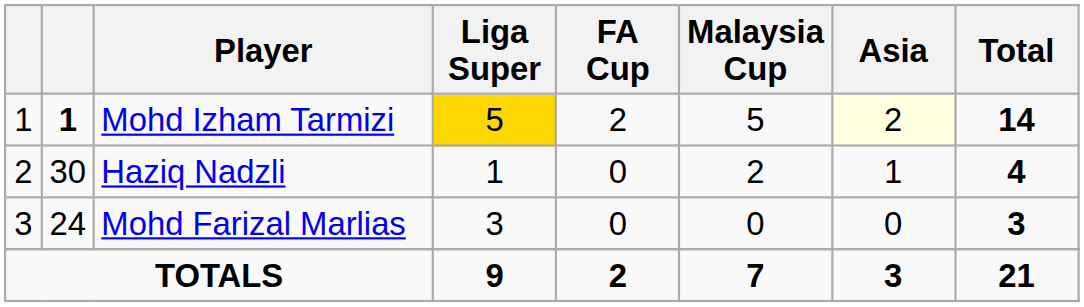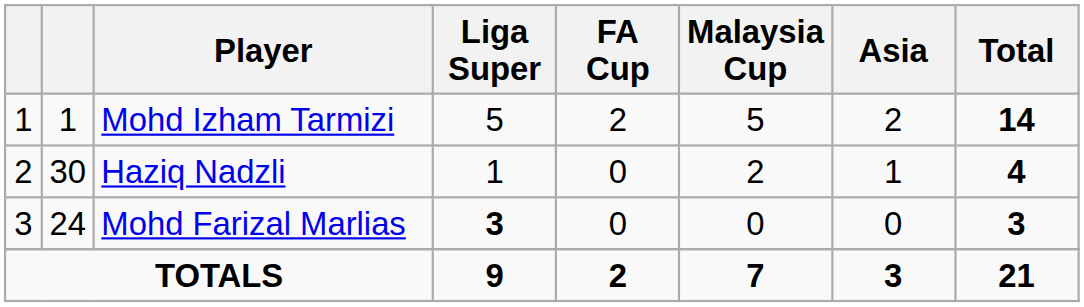(68, 120) bold -> (68, 120) normal
(495, 120) gold background -> (495, 120) no background
(893, 120) lightyellow background -> (893, 120) no background
(495, 224) normal -> (495, 224) bold
